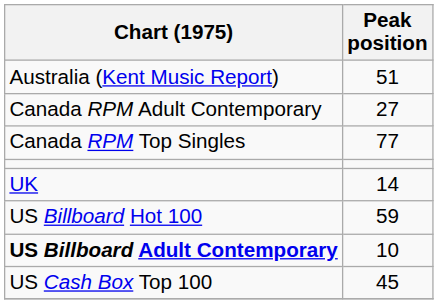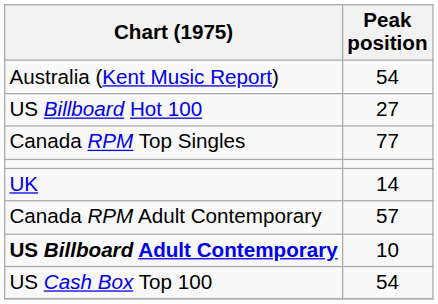(387, 76) 51 -> (387, 76) 54
(165, 109) Canada RPM Adult Contemporary -> (106, 109) US Billboard Hot 100
(106, 217) US Billboard Hot 100 -> (165, 217) Canada RPM Adult Contemporary
(387, 217) 59 -> (387, 217) 57
(387, 282) 45 -> (387, 282) 54
